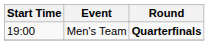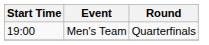(167, 31) bold -> (164, 31) normal
